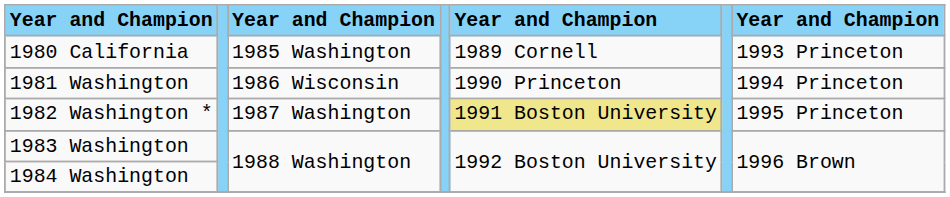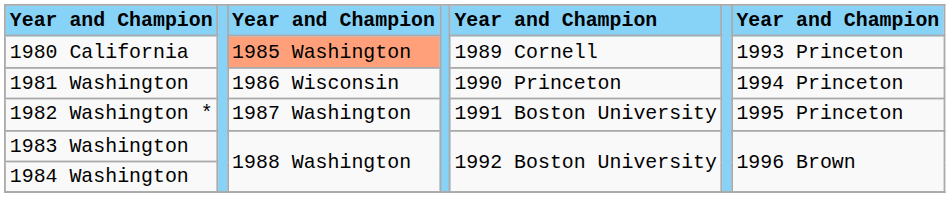(322, 52) no background -> (322, 52) lightsalmon background
(586, 115) khaki background -> (586, 115) no background
